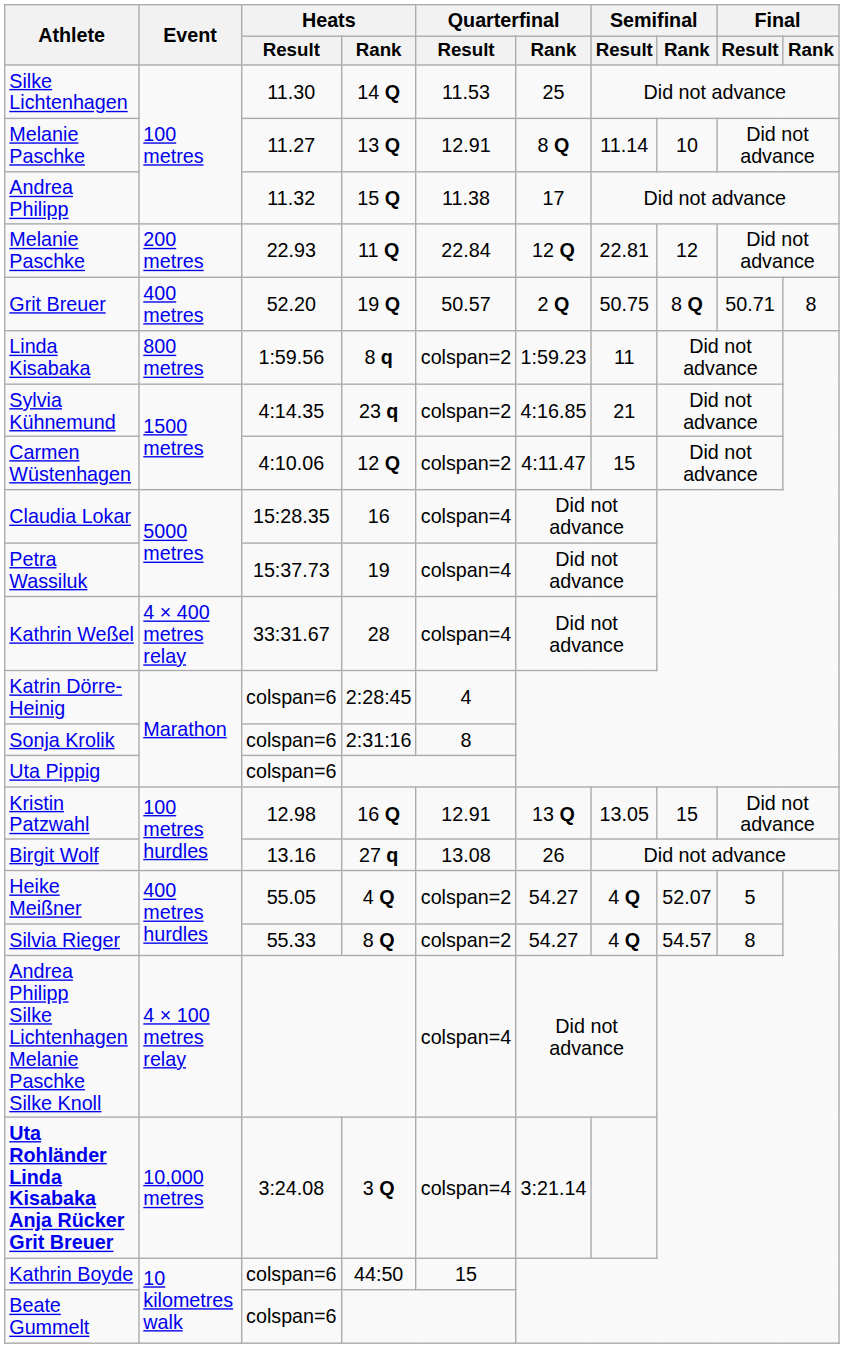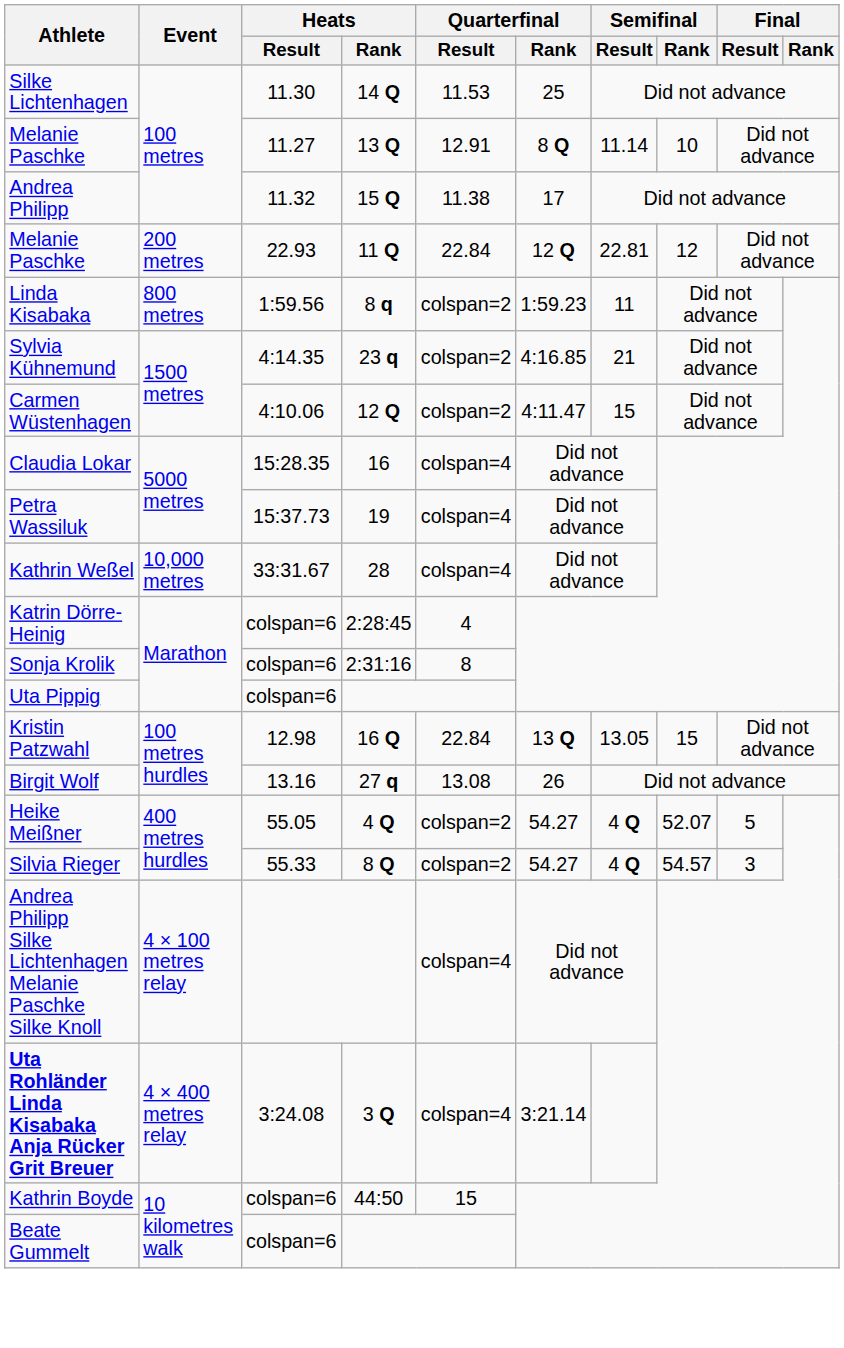- row: (58, 305)
(176, 634) 4 × 400 metres relay -> (173, 570) 10,000 metres
(466, 814) 12.91 -> (466, 738) 22.84
(750, 940) 8 -> (750, 865) 3
(173, 1189) 10,000 metres -> (176, 1114) 4 × 400 metres relay
